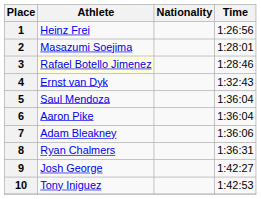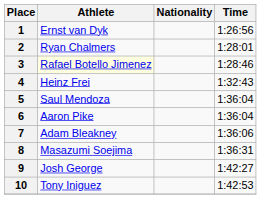(65, 30) Heinz Frei -> (74, 30) Ernst van Dyk
(86, 47) Masazumi Soejima -> (78, 47) Ryan Chalmers
(74, 82) Ernst van Dyk -> (65, 82) Heinz Frei
(78, 151) Ryan Chalmers -> (86, 151) Masazumi Soejima
